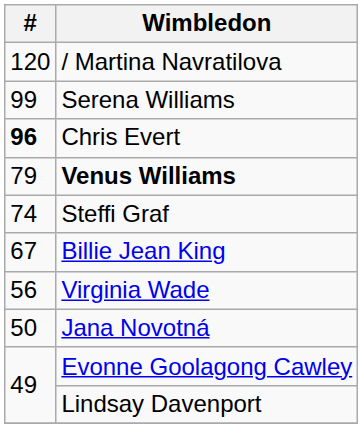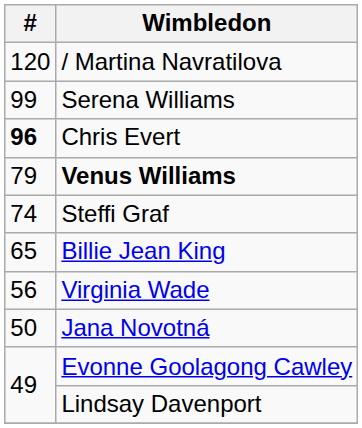(24, 251) 67 -> (24, 251) 65
